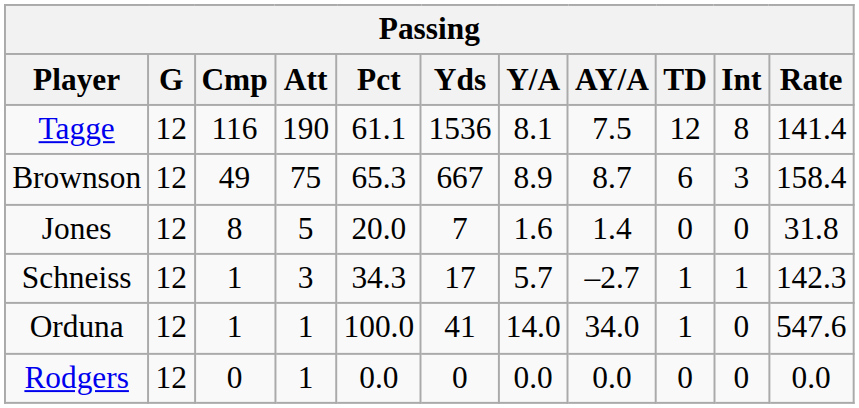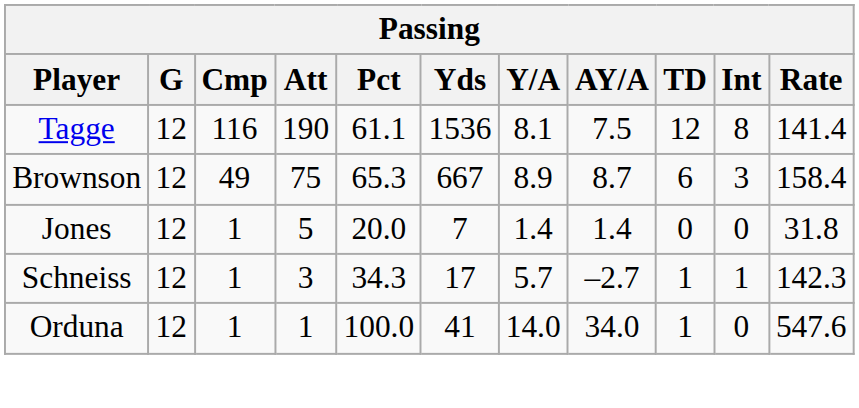(235, 228) 8 -> (235, 228) 1
(533, 228) 1.6 -> (533, 228) 1.4
- row: (77, 377)
